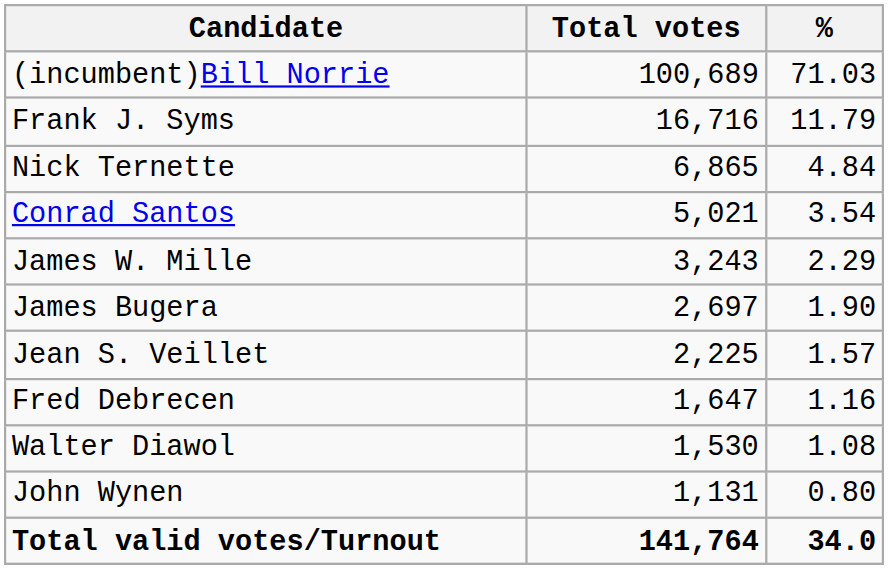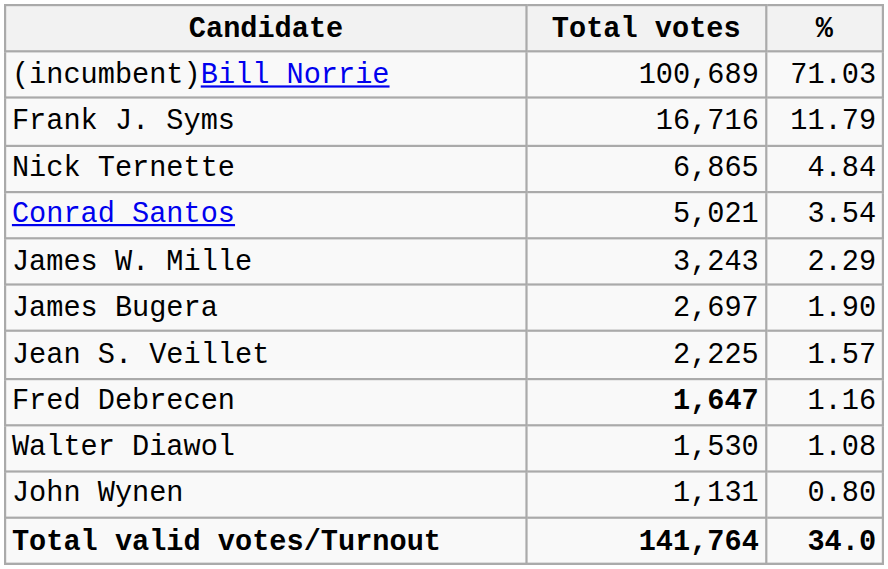(716, 401) normal -> (716, 401) bold
